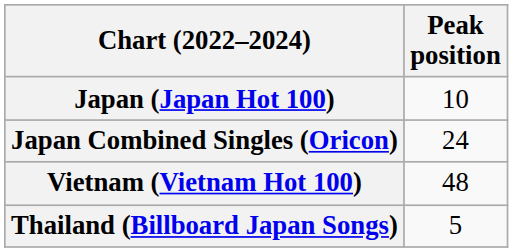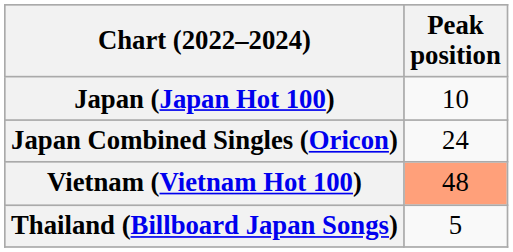(455, 182) no background -> (455, 182) lightsalmon background
